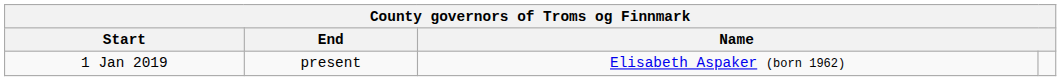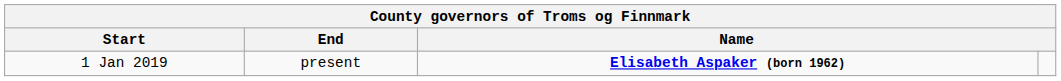(728, 63) normal -> (728, 63) bold
